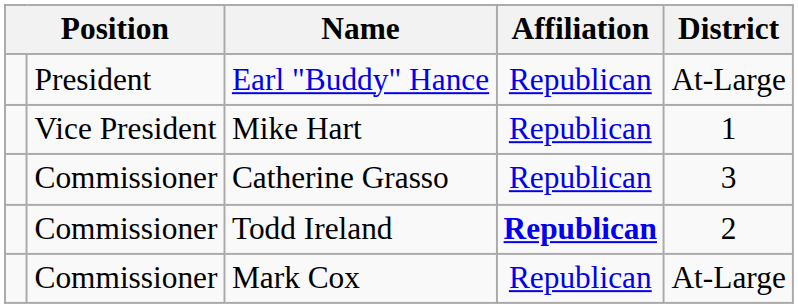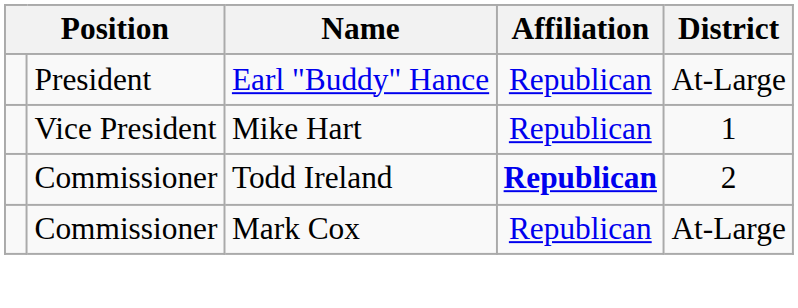- row: (340, 178)
